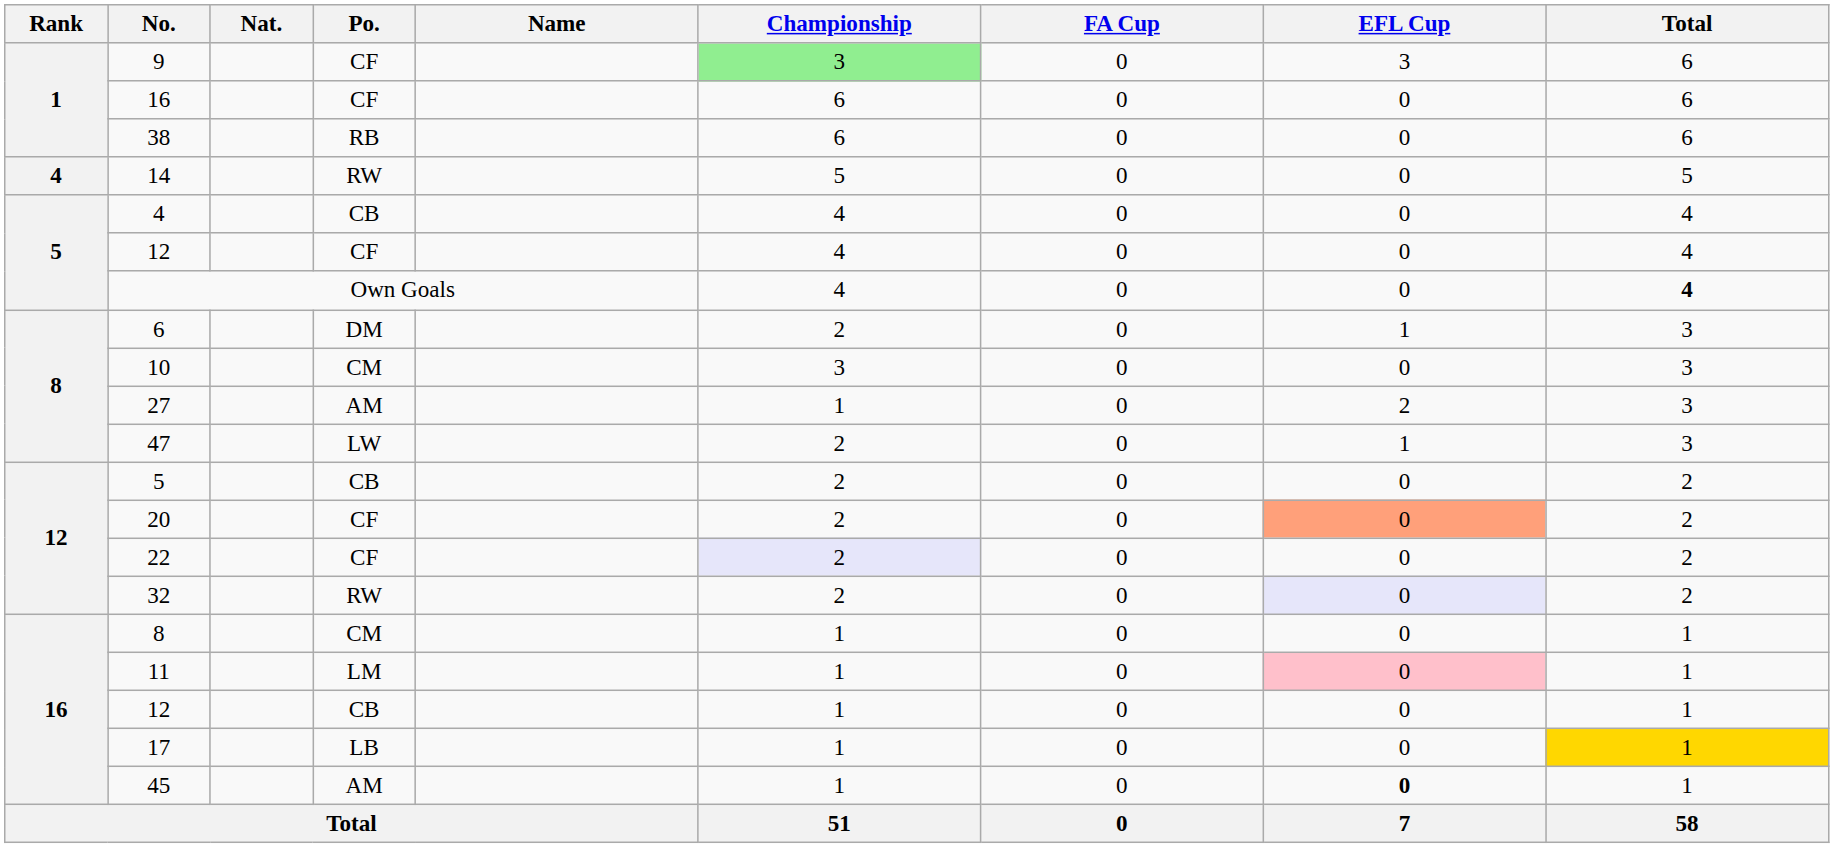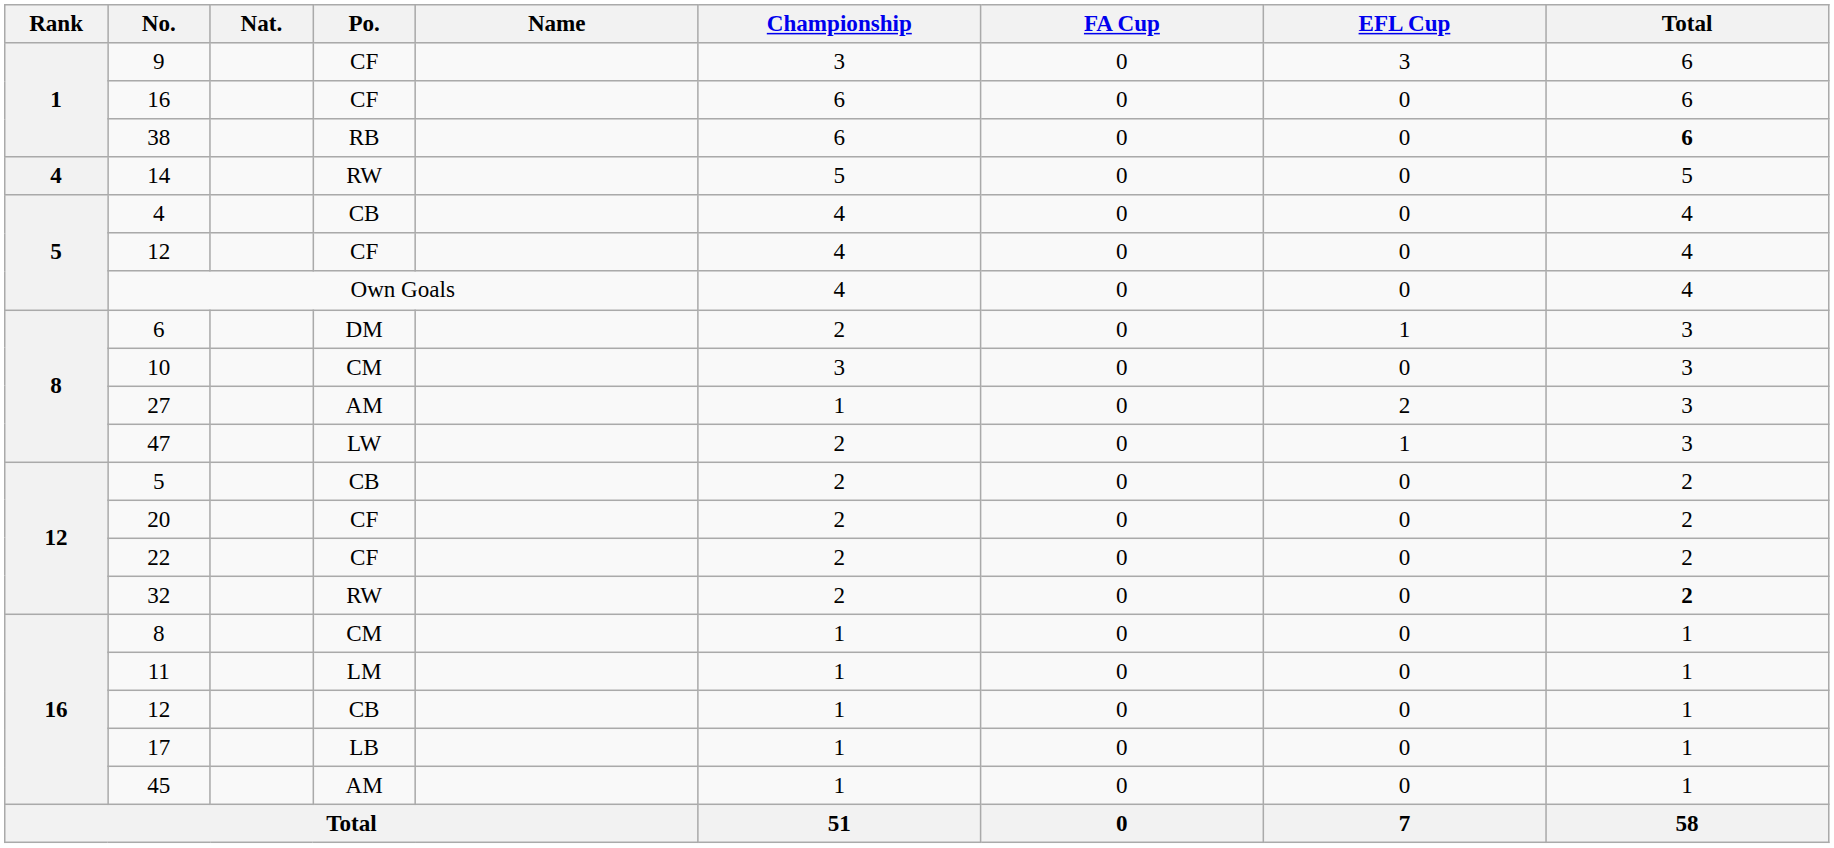(839, 61) lightgreen background -> (839, 61) no background
(1687, 138) normal -> (1687, 138) bold
(1687, 290) bold -> (1687, 290) normal
(1404, 518) lightsalmon background -> (1404, 518) no background
(839, 557) lavender background -> (839, 557) no background
(1404, 595) lavender background -> (1404, 595) no background
(1687, 595) normal -> (1687, 595) bold
(1404, 671) pink background -> (1404, 671) no background
(1687, 747) gold background -> (1687, 747) no background
(1404, 785) bold -> (1404, 785) normal
